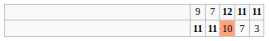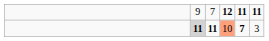(198, 28) no background -> (198, 28) lightgrey background
(242, 28) normal -> (242, 28) bold
